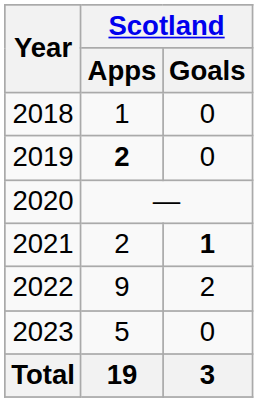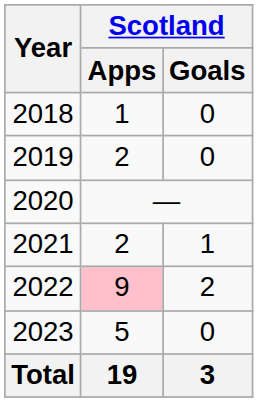(122, 157) bold -> (122, 157) normal
(207, 244) bold -> (207, 244) normal
(122, 288) no background -> (122, 288) pink background
